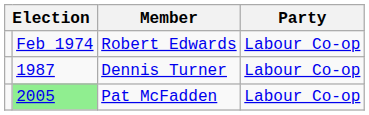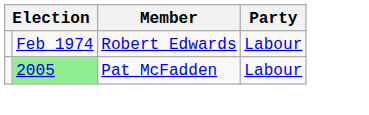(302, 44) Labour Co-op -> (273, 44) Labour
- row: (164, 70)
(302, 97) Labour Co-op -> (273, 70) Labour
